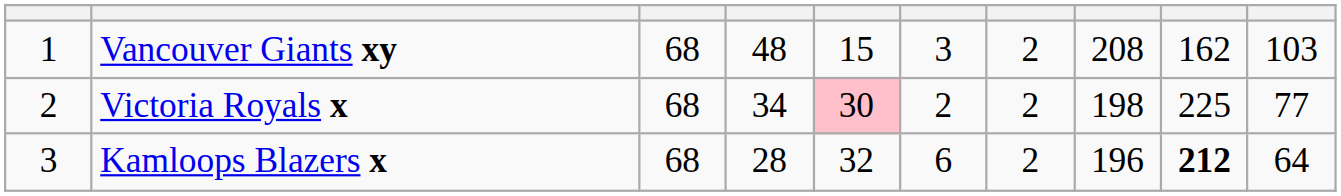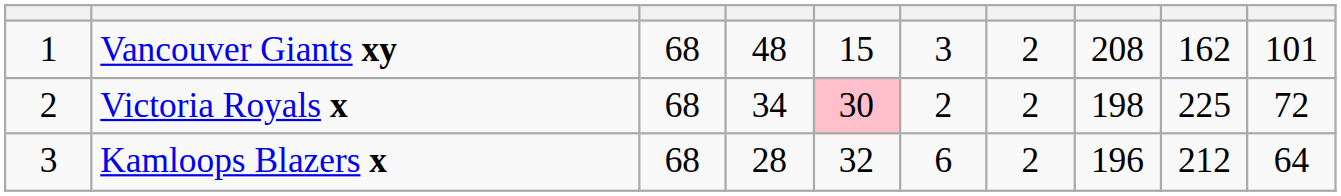(1291, 48) 103 -> (1291, 48) 101
(1291, 104) 77 -> (1291, 104) 72
(1204, 160) bold -> (1204, 160) normal
